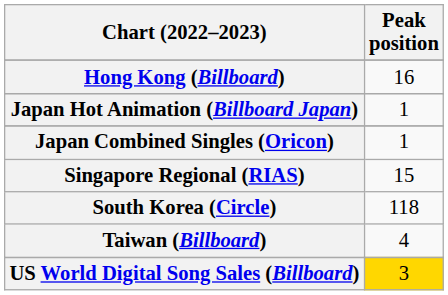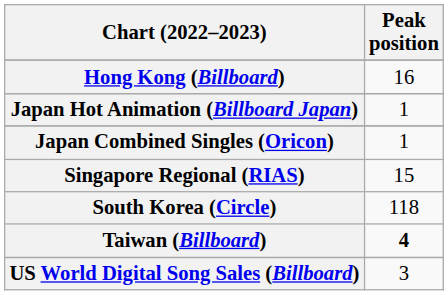(404, 240) normal -> (404, 240) bold
(404, 273) gold background -> (404, 273) no background
